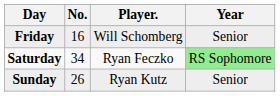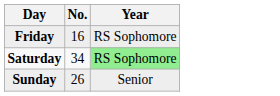- column: (138, 15)
(230, 36) Senior -> (135, 36) RS Sophomore
